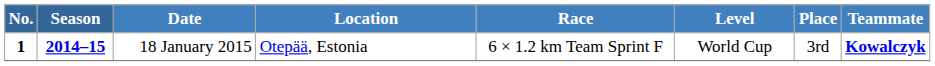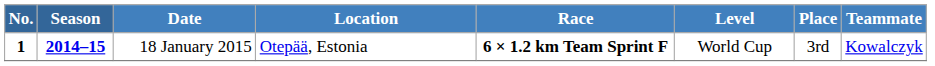(576, 46) normal -> (576, 46) bold
(885, 46) bold -> (884, 46) normal
